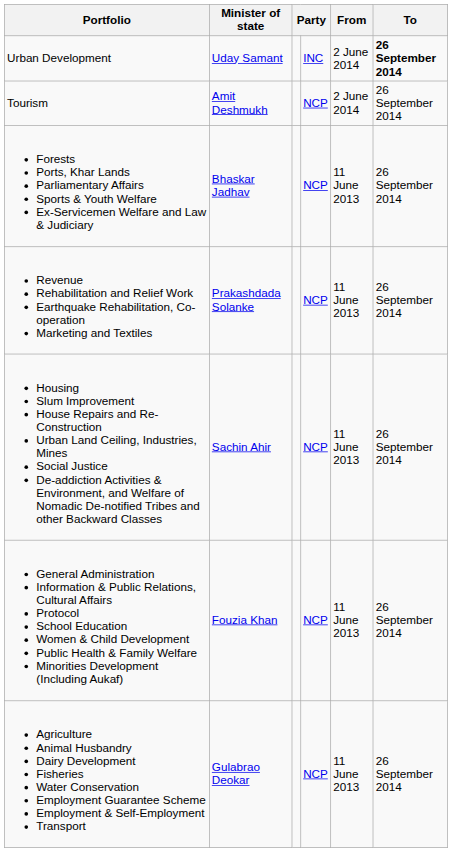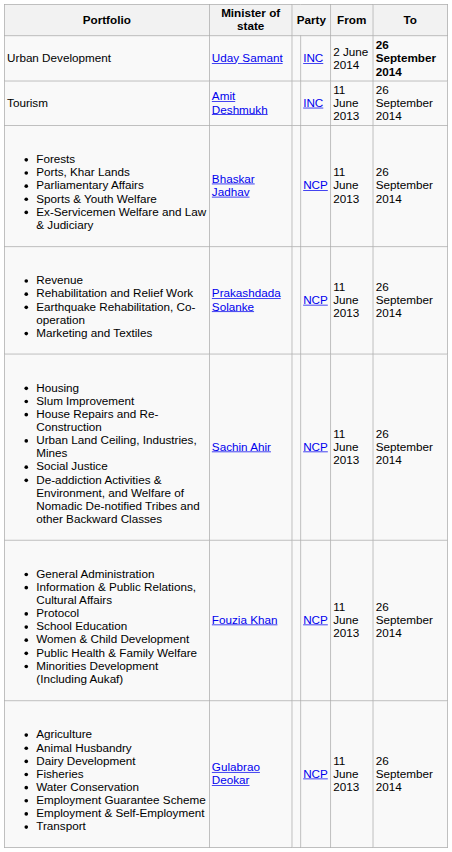(315, 103) NCP -> (313, 103) INC
(351, 103) 2 June 2014 -> (346, 103) 11 June 2013
